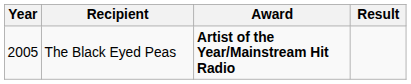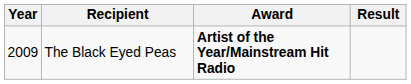(23, 52) 2005 -> (23, 52) 2009
